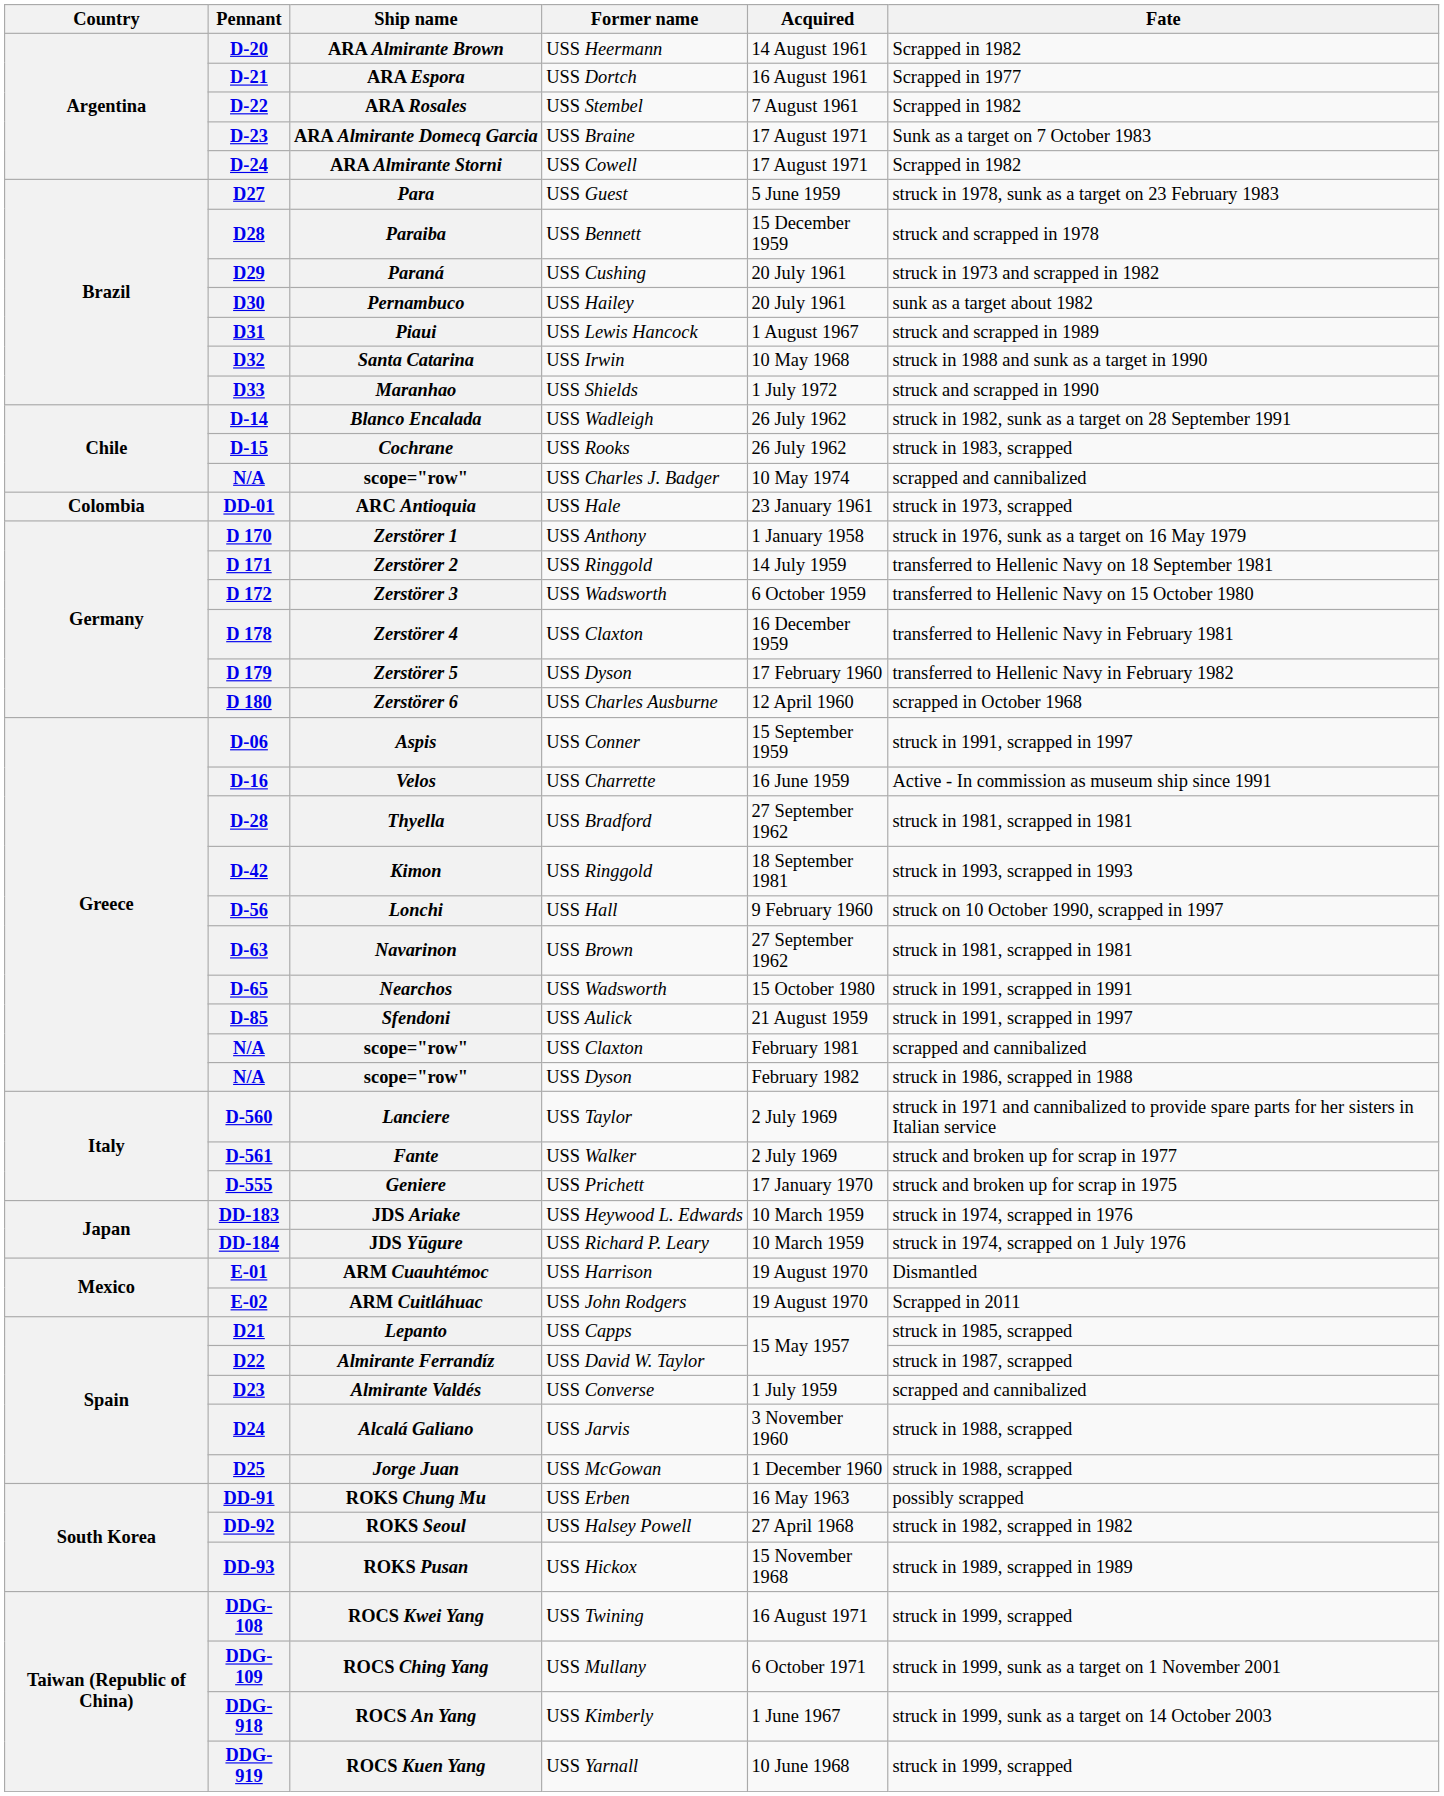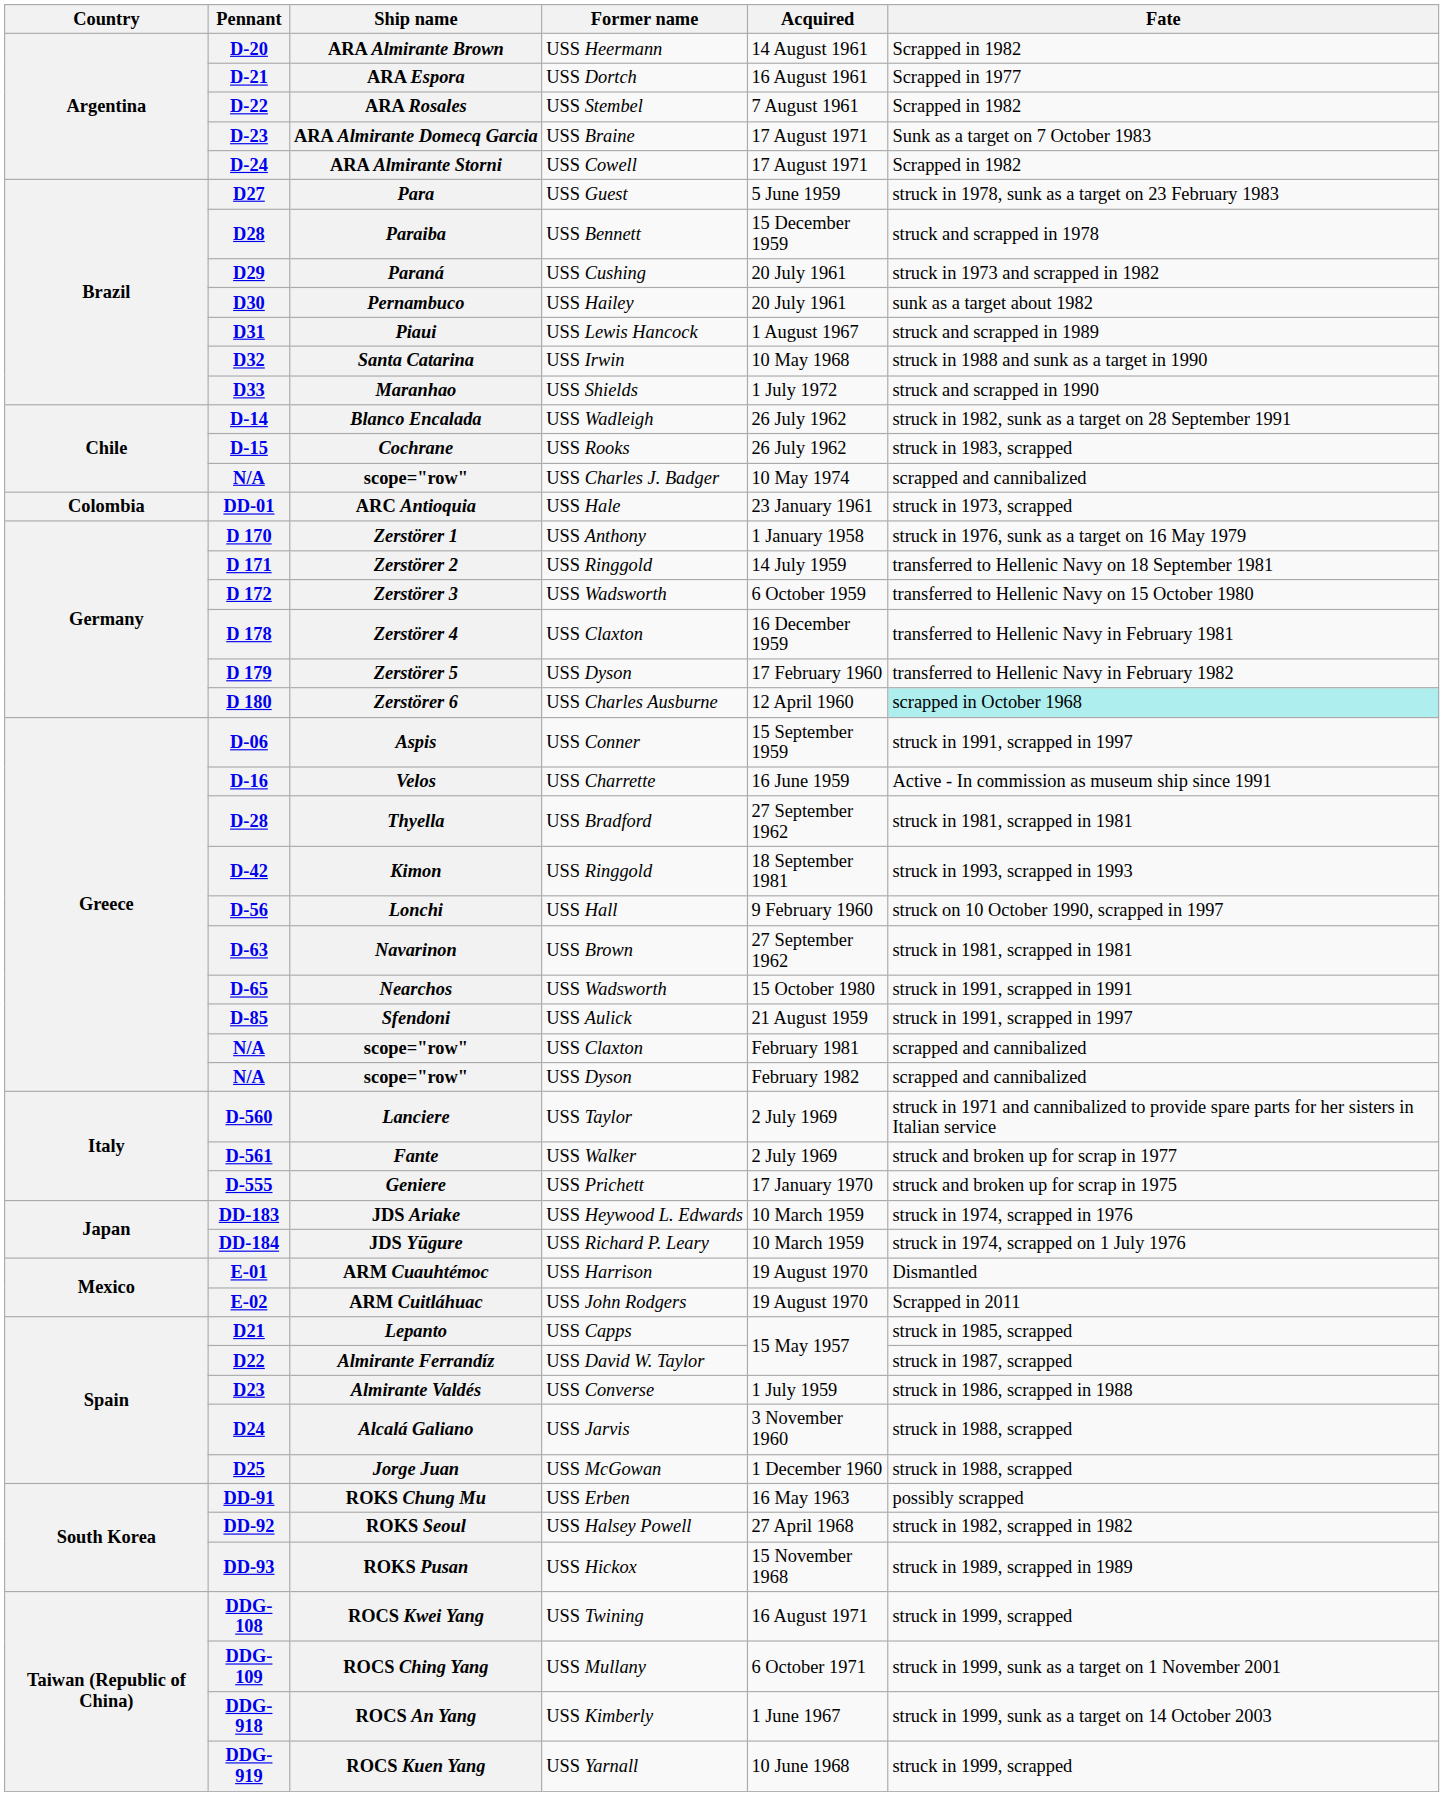(987, 702) no background -> (987, 702) paleturquoise background
(1013, 1077) struck in 1986, scrapped in 1988 -> (990, 1077) scrapped and cannibalized
(990, 1389) scrapped and cannibalized -> (1013, 1389) struck in 1986, scrapped in 1988
